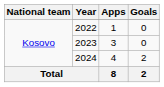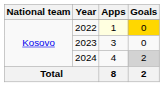(113, 27) no background -> (113, 27) lightyellow background
(144, 27) no background -> (144, 27) gold background
(144, 58) no background -> (144, 58) lightgrey background
